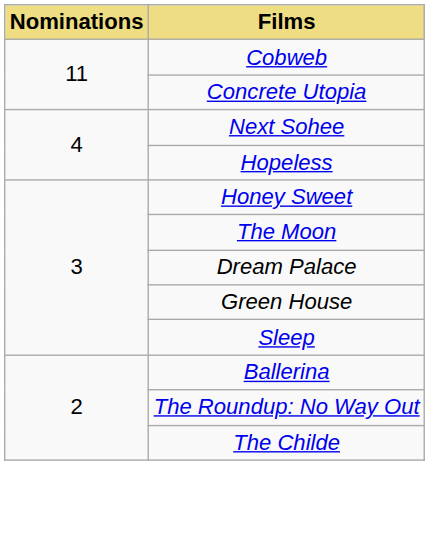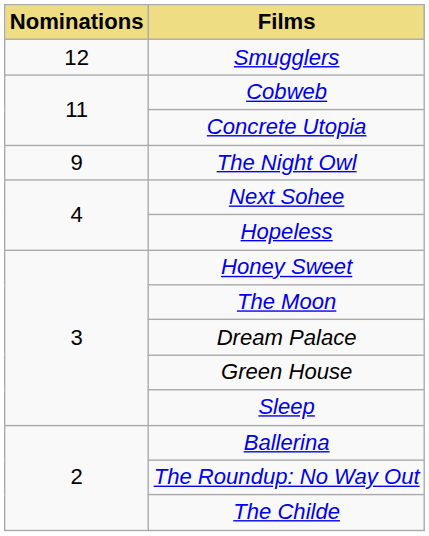+ row: (287, 57)
+ row: (287, 162)
